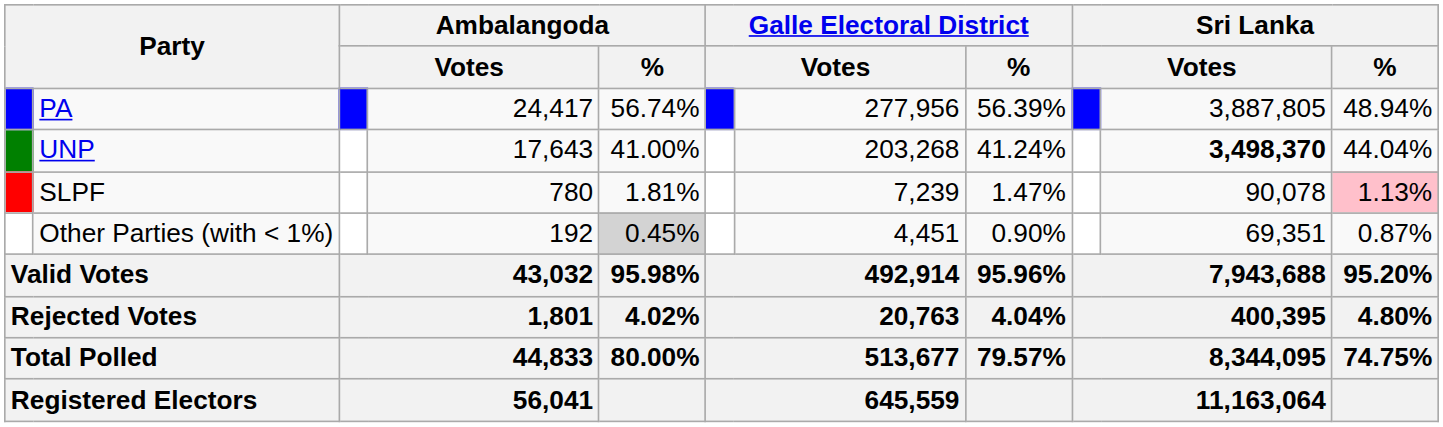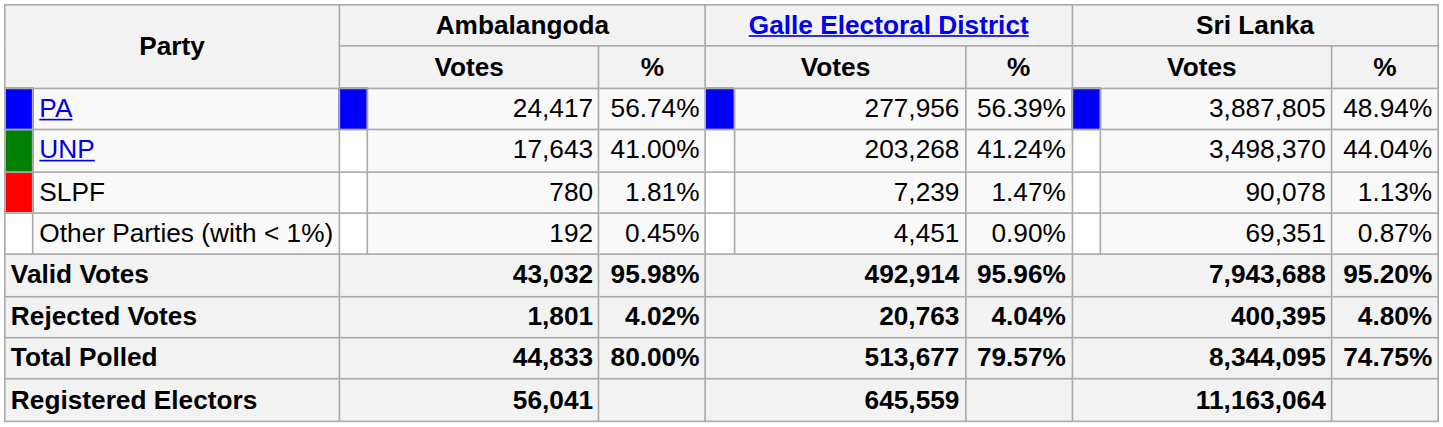(1267, 150) bold -> (1267, 150) normal
(1395, 191) pink background -> (1395, 191) no background
(662, 233) lightgrey background -> (662, 233) no background
